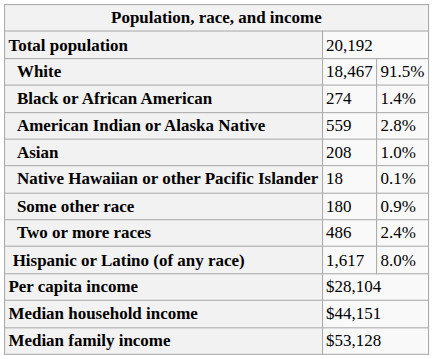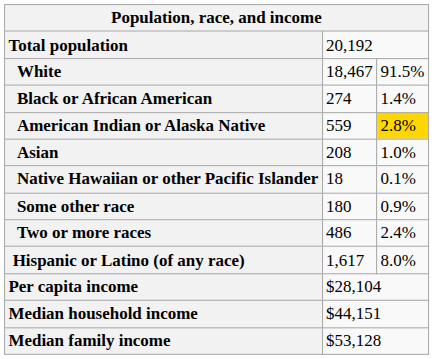(398, 125) no background -> (398, 125) gold background
